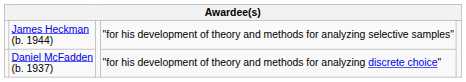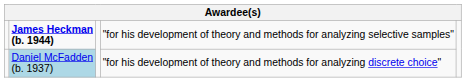(50, 35) normal -> (52, 35) bold
(52, 63) no background -> (52, 63) lightblue background
